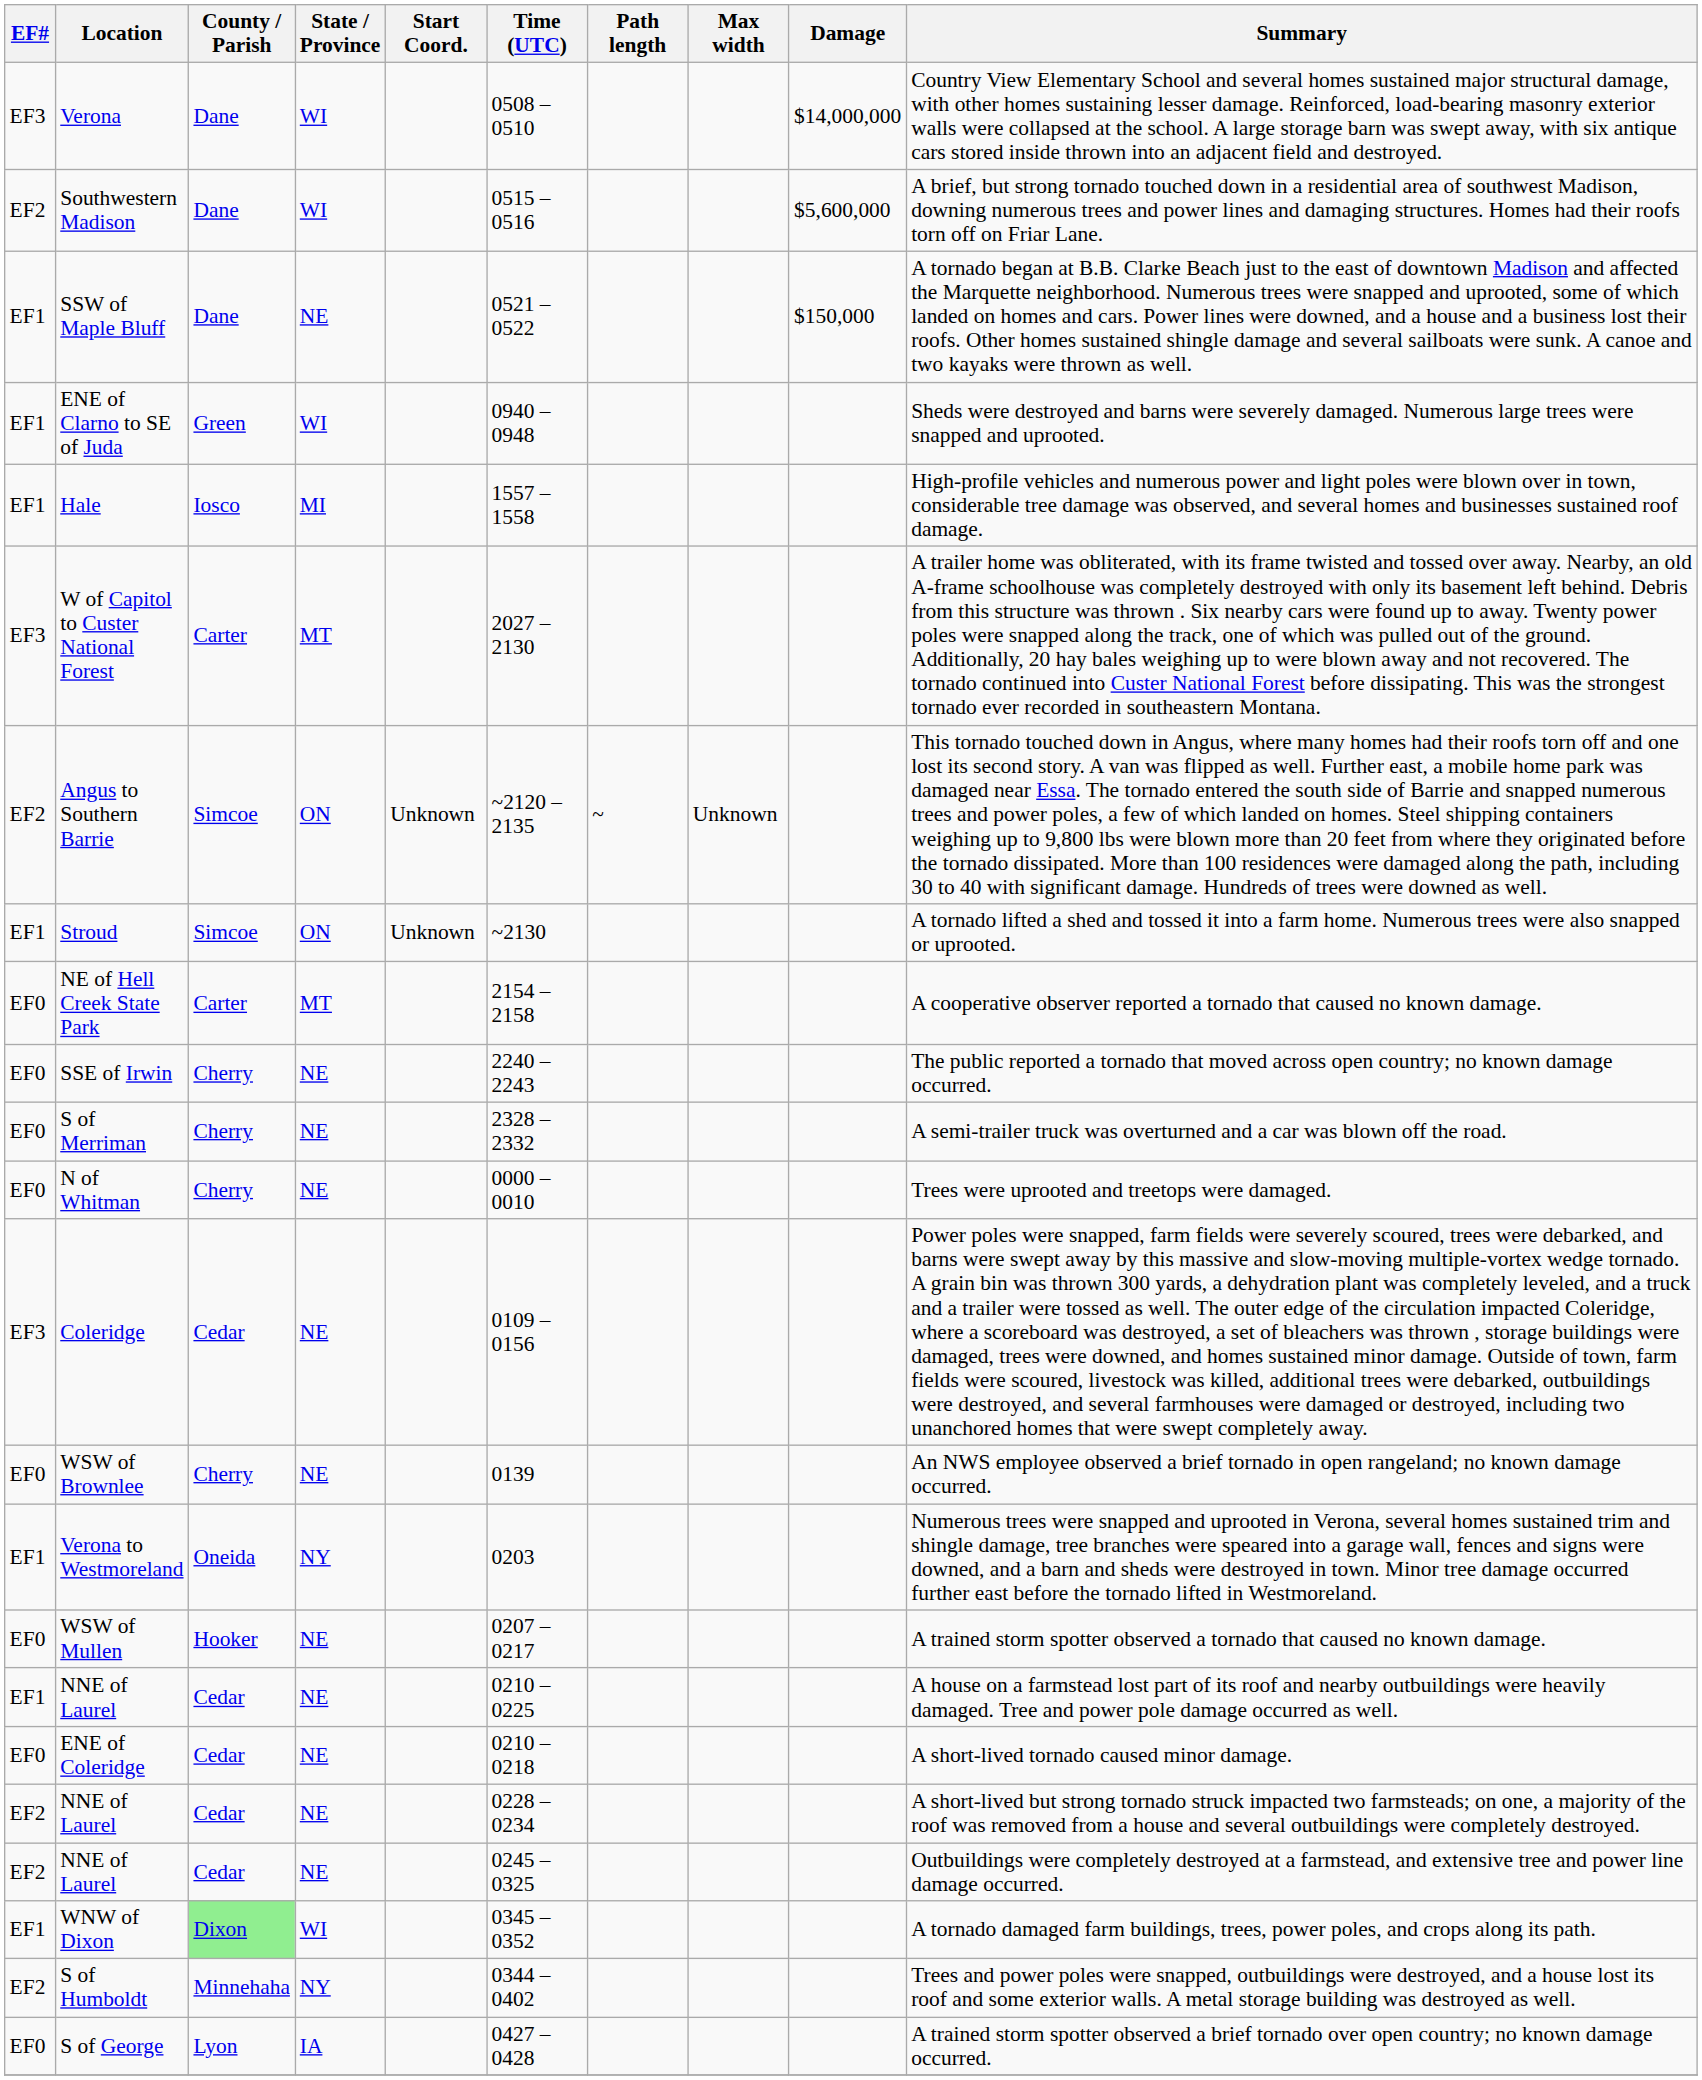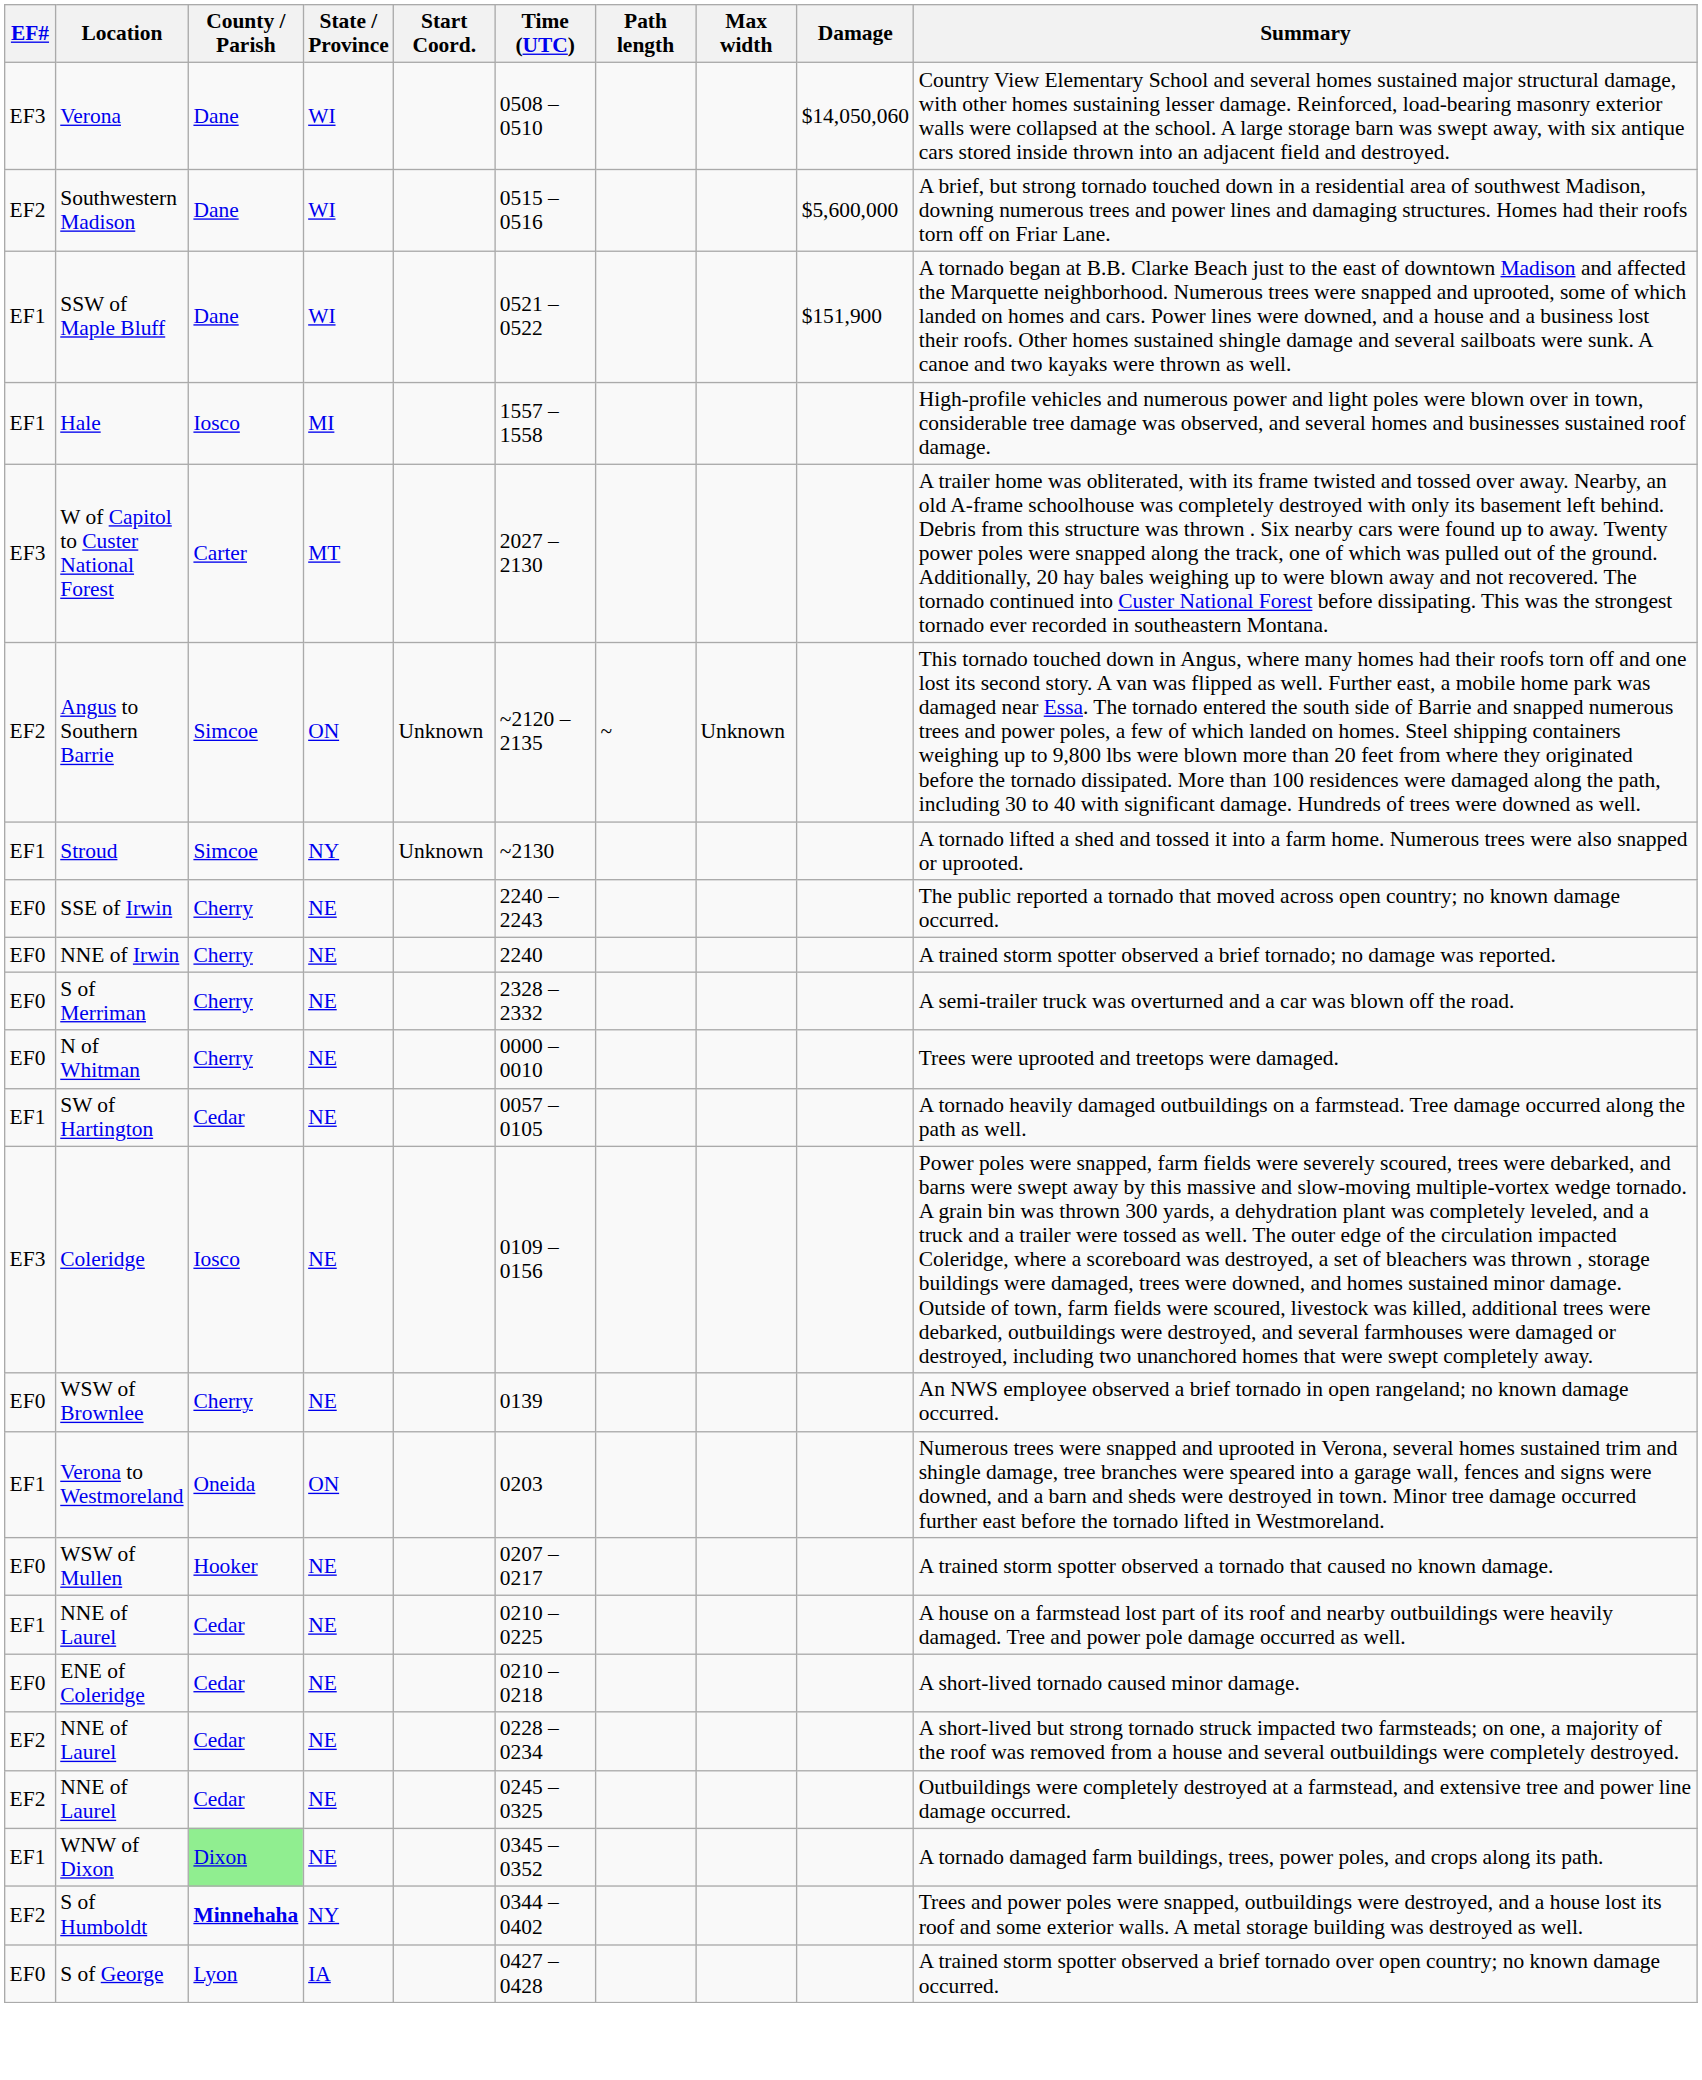(848, 115) $14,000,000 -> (855, 115) $14,050,060
(314, 316) NE -> (322, 316) WI
(834, 316) $150,000 -> (842, 316) $151,900
- row: (27, 422)
(315, 932) ON -> (324, 850) NY
- row: (27, 1002)
+ row: (27, 954)
+ row: (27, 1116)
(219, 1331) Cedar -> (217, 1259) Iosco
(315, 1556) NY -> (324, 1484) ON
(313, 1929) WI -> (322, 1857) NE
(242, 1987) normal -> (246, 1915) bold
